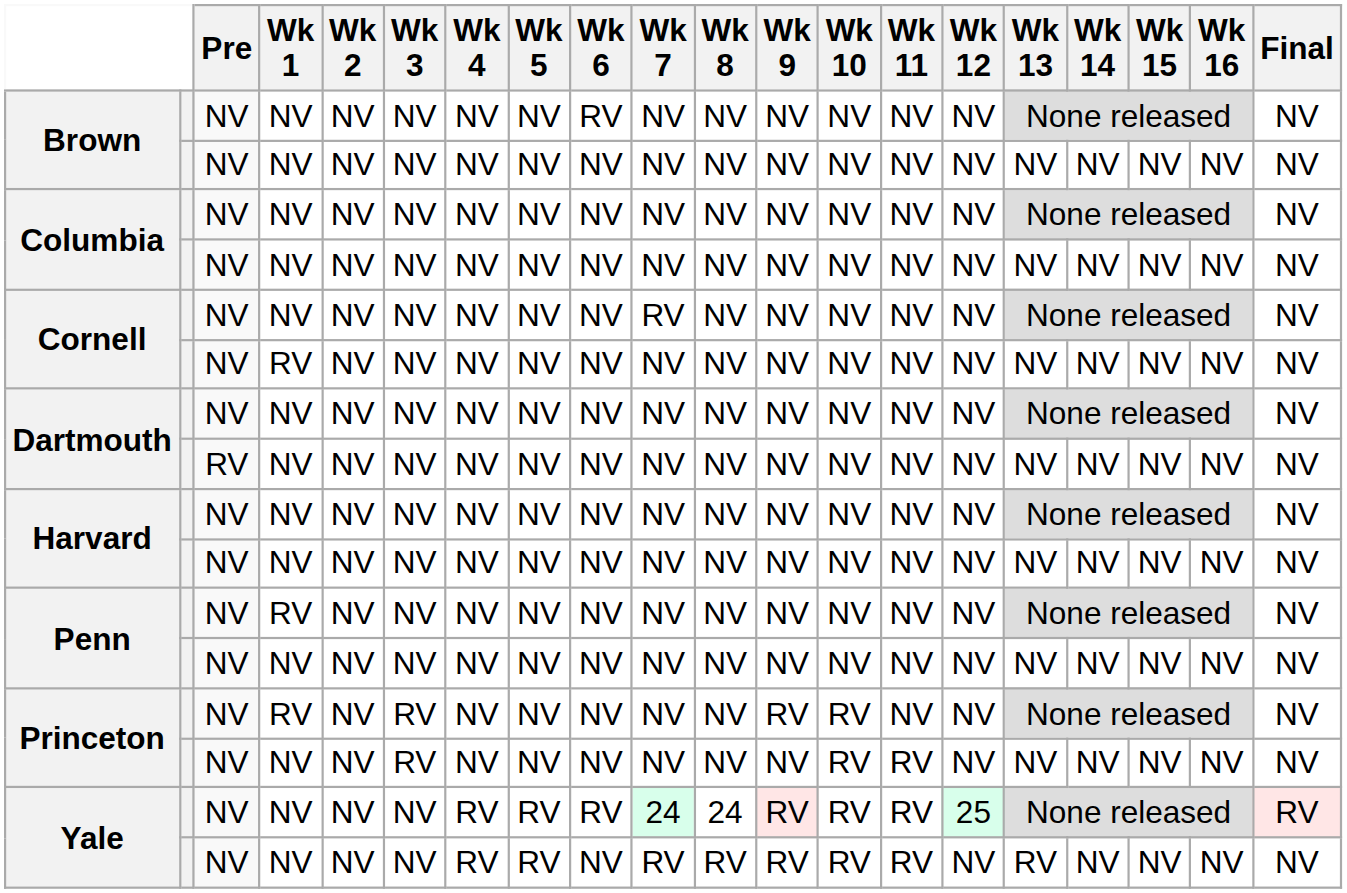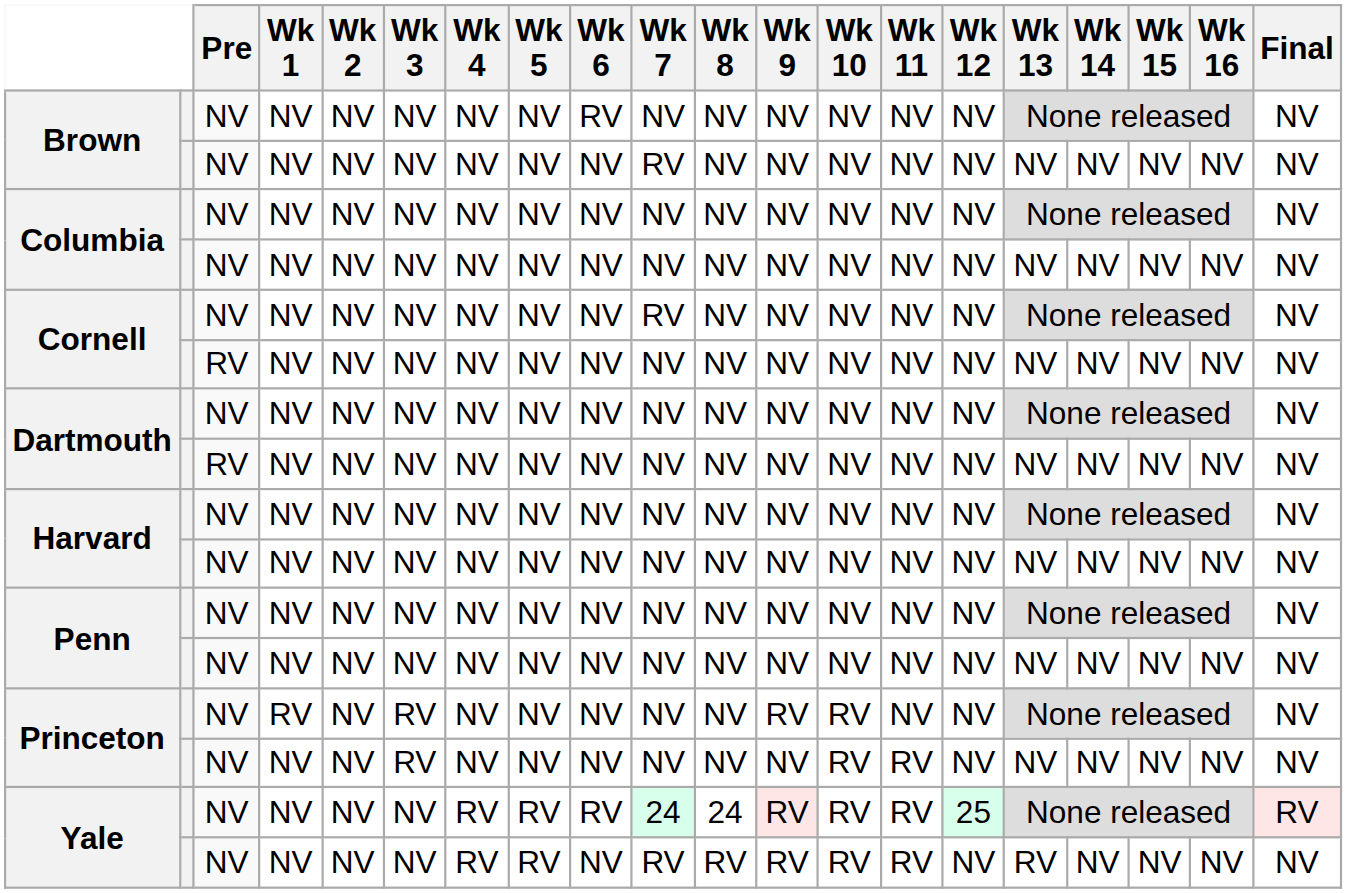(663, 165) NV -> (663, 165) RV
(227, 364) NV -> (227, 364) RV
(291, 364) RV -> (291, 364) NV
(291, 613) RV -> (291, 613) NV
